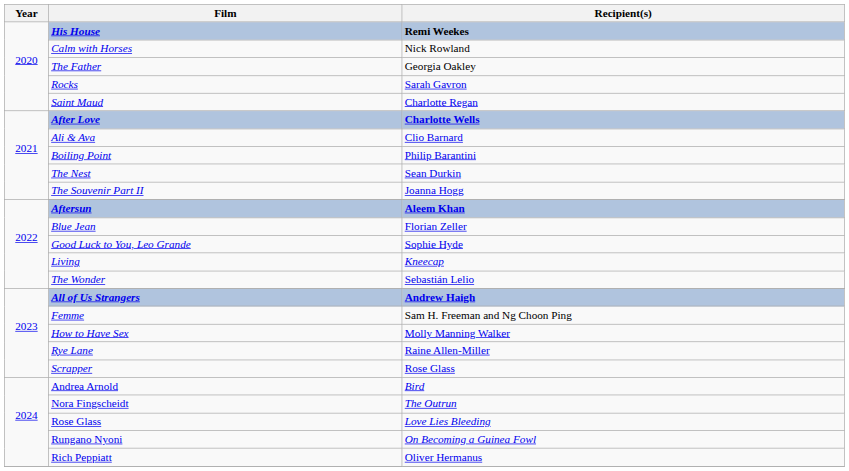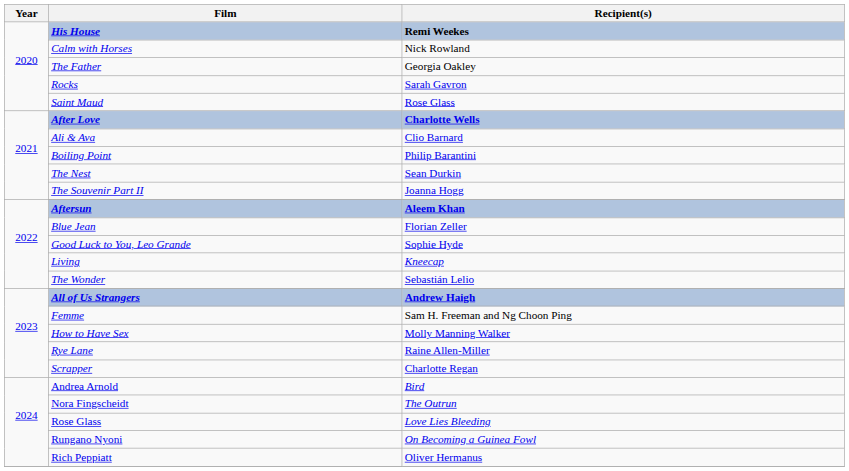(441, 102) Charlotte Regan -> (430, 102) Rose Glass
(430, 368) Rose Glass -> (441, 368) Charlotte Regan
